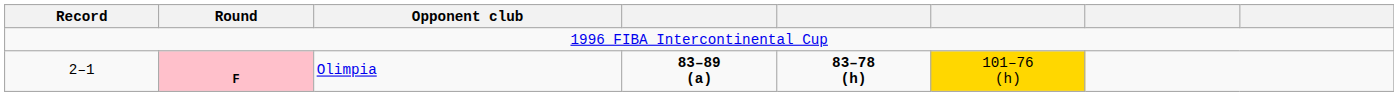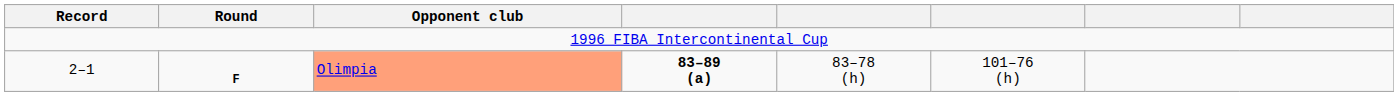(236, 80) pink background -> (236, 80) no background
(347, 71) no background -> (347, 71) lightsalmon background
(854, 71) bold -> (854, 71) normal
(1008, 71) gold background -> (1008, 71) no background
